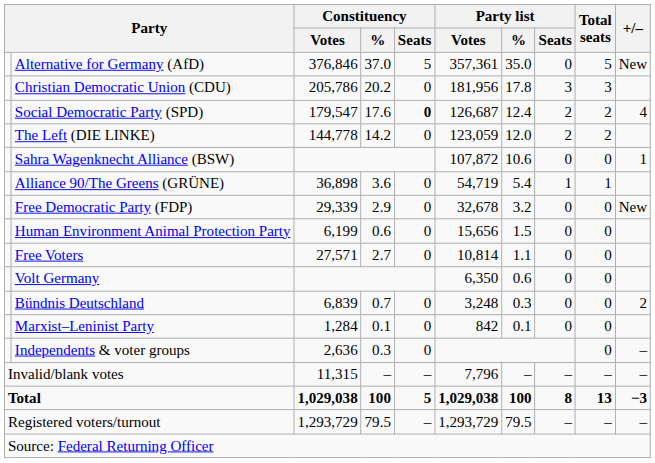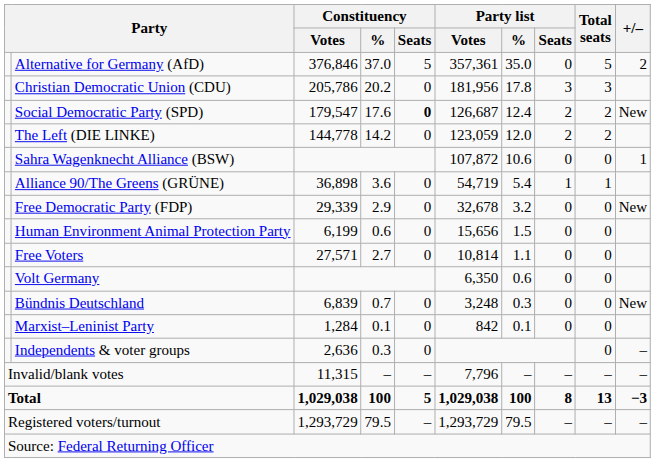(633, 64) New -> (643, 64) 2
(643, 111) 4 -> (633, 111) New
(643, 302) 2 -> (633, 302) New
